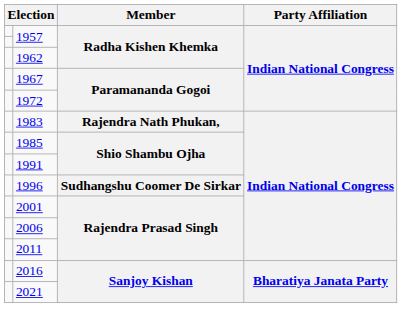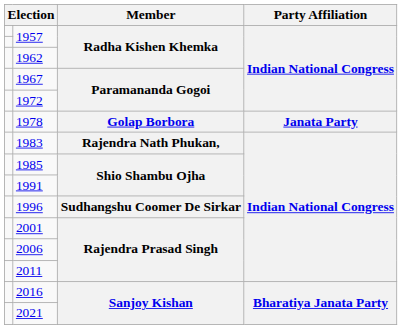+ row: (29, 121)
